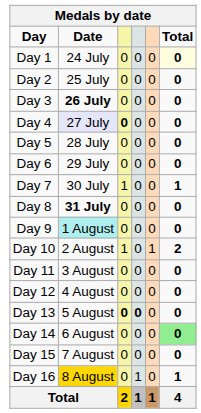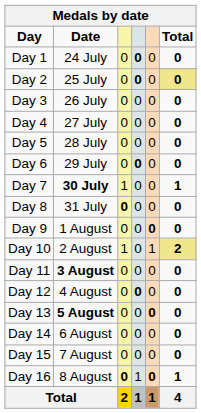(138, 58) normal -> (138, 58) bold
(178, 58) lightyellow background -> (178, 58) no background
(138, 79) normal -> (138, 79) bold
(178, 79) no background -> (178, 79) khaki background
(88, 100) bold -> (86, 100) normal
(88, 122) lavender background -> (86, 122) no background
(124, 122) bold -> (124, 122) normal
(138, 164) normal -> (138, 164) bold
(88, 185) normal -> (86, 185) bold
(88, 207) bold -> (86, 207) normal
(124, 207) normal -> (124, 207) bold
(88, 228) paleturquoise background -> (86, 228) no background
(152, 228) normal -> (152, 228) bold
(178, 249) no background -> (178, 249) khaki background
(88, 270) normal -> (86, 270) bold
(138, 291) normal -> (138, 291) bold
(88, 313) normal -> (86, 313) bold
(124, 313) bold -> (124, 313) normal
(138, 313) bold -> (138, 313) normal
(152, 313) normal -> (152, 313) bold
(178, 334) lightgreen background -> (178, 334) no background
(88, 376) gold background -> (86, 376) no background
(124, 376) normal -> (124, 376) bold
(152, 376) normal -> (152, 376) bold
